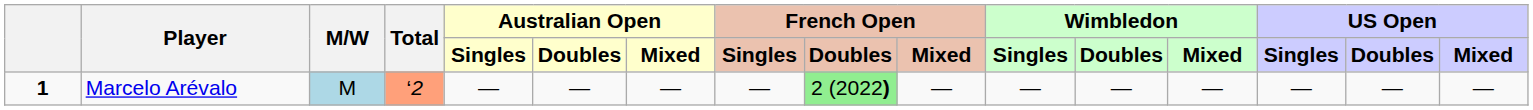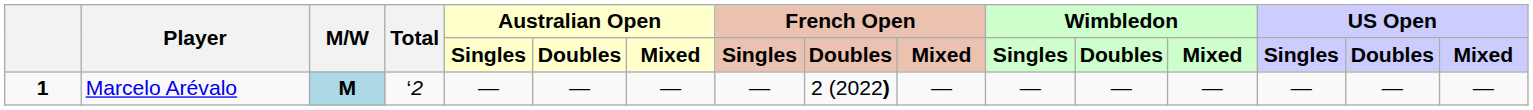(347, 88) normal -> (347, 88) bold
(415, 88) lightsalmon background -> (415, 88) no background
(850, 88) lightgreen background -> (850, 88) no background
